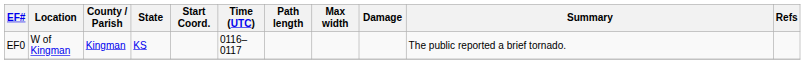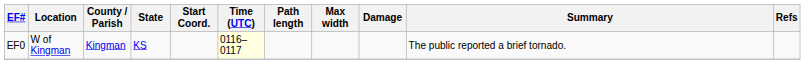(234, 45) no background -> (234, 45) lightyellow background
